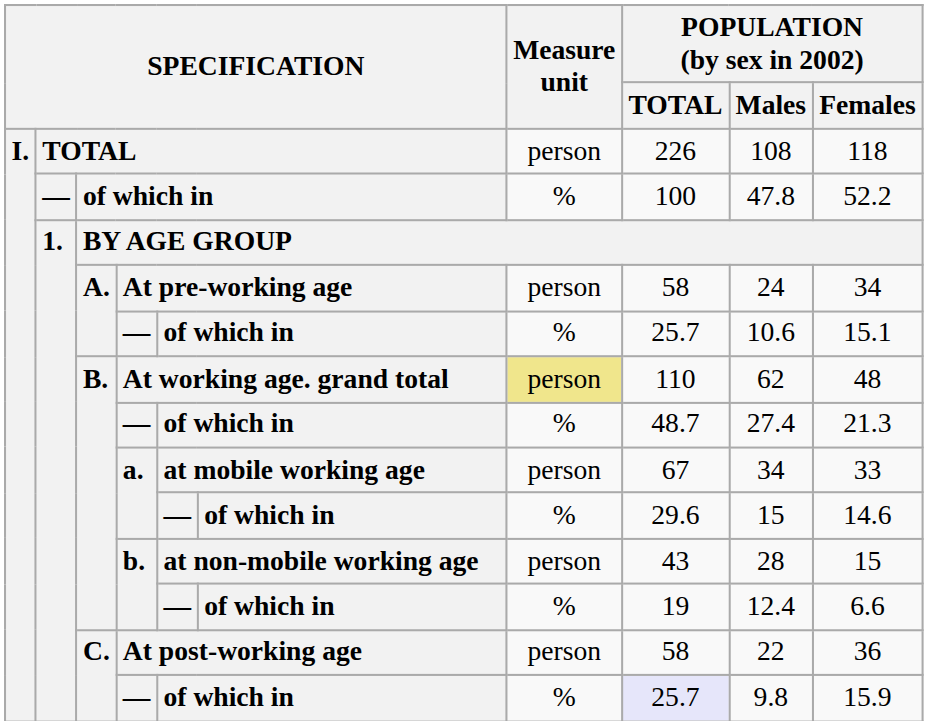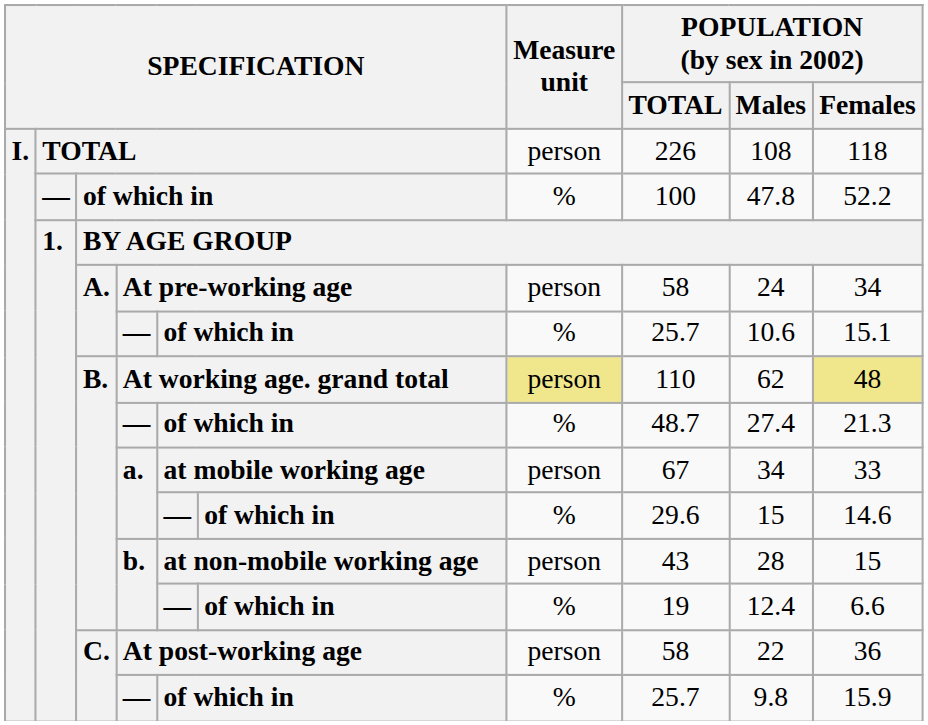(867, 378) no background -> (867, 378) khaki background
(675, 697) lavender background -> (675, 697) no background
